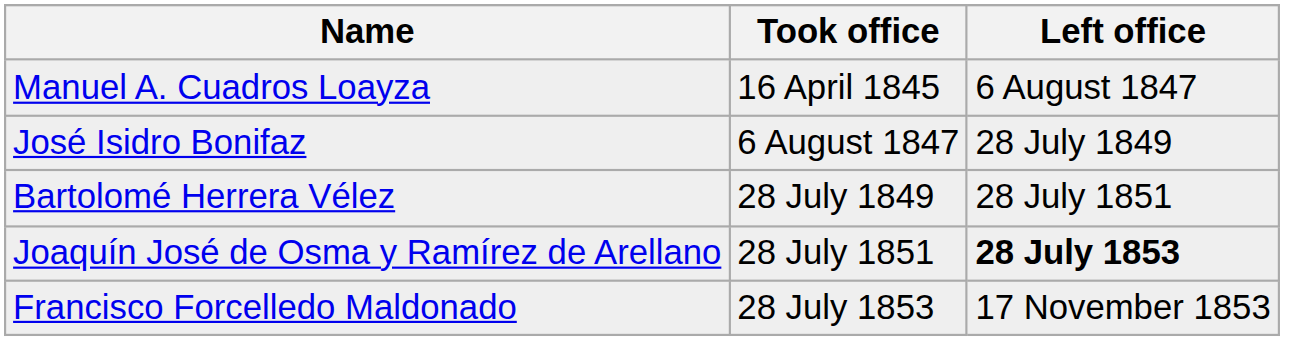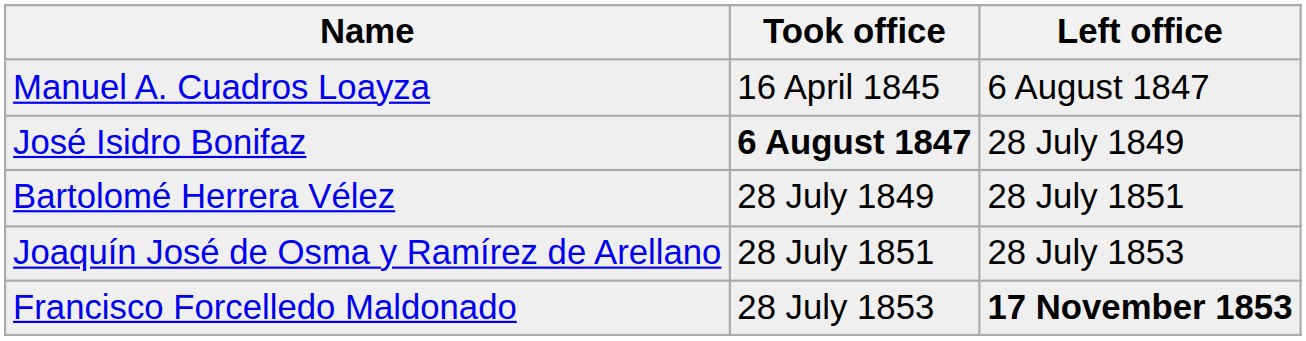(848, 142) normal -> (854, 142) bold
(1078, 252) bold -> (1086, 252) normal
(1123, 307) normal -> (1140, 307) bold
